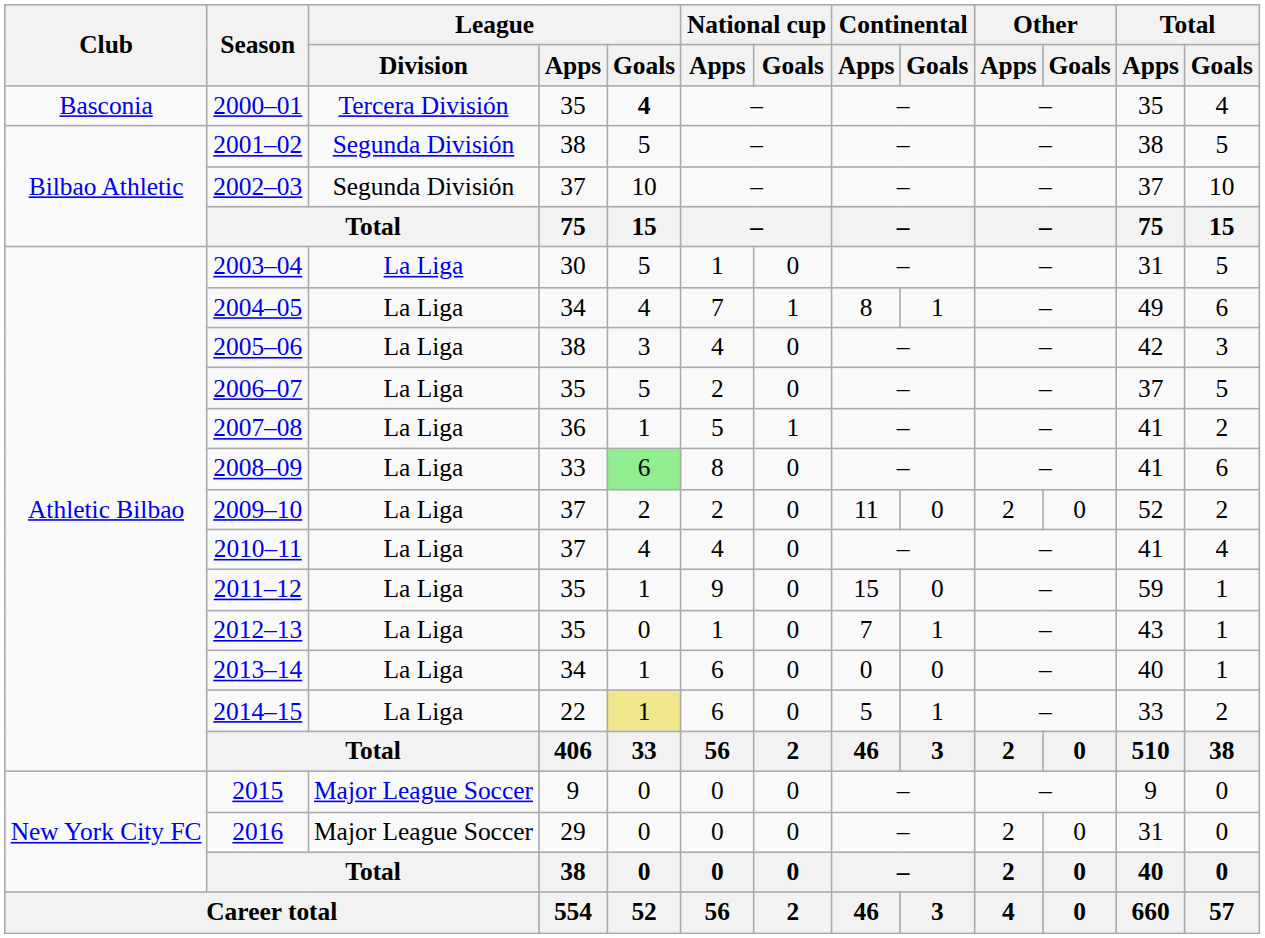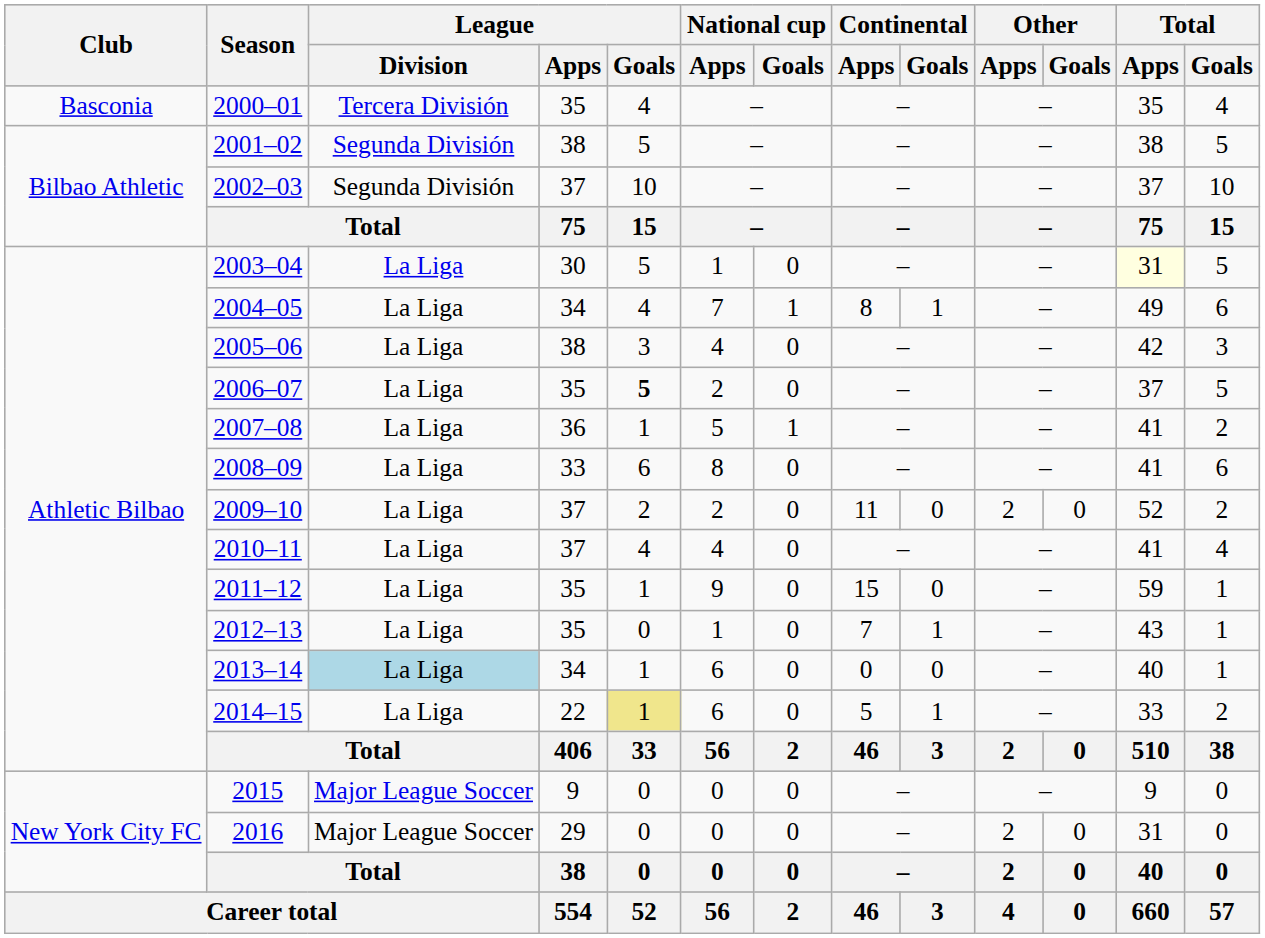(644, 105) bold -> (644, 105) normal
(1151, 266) no background -> (1151, 266) lightyellow background
(644, 387) normal -> (644, 387) bold
(644, 468) lightgreen background -> (644, 468) no background
(423, 670) no background -> (423, 670) lightblue background
